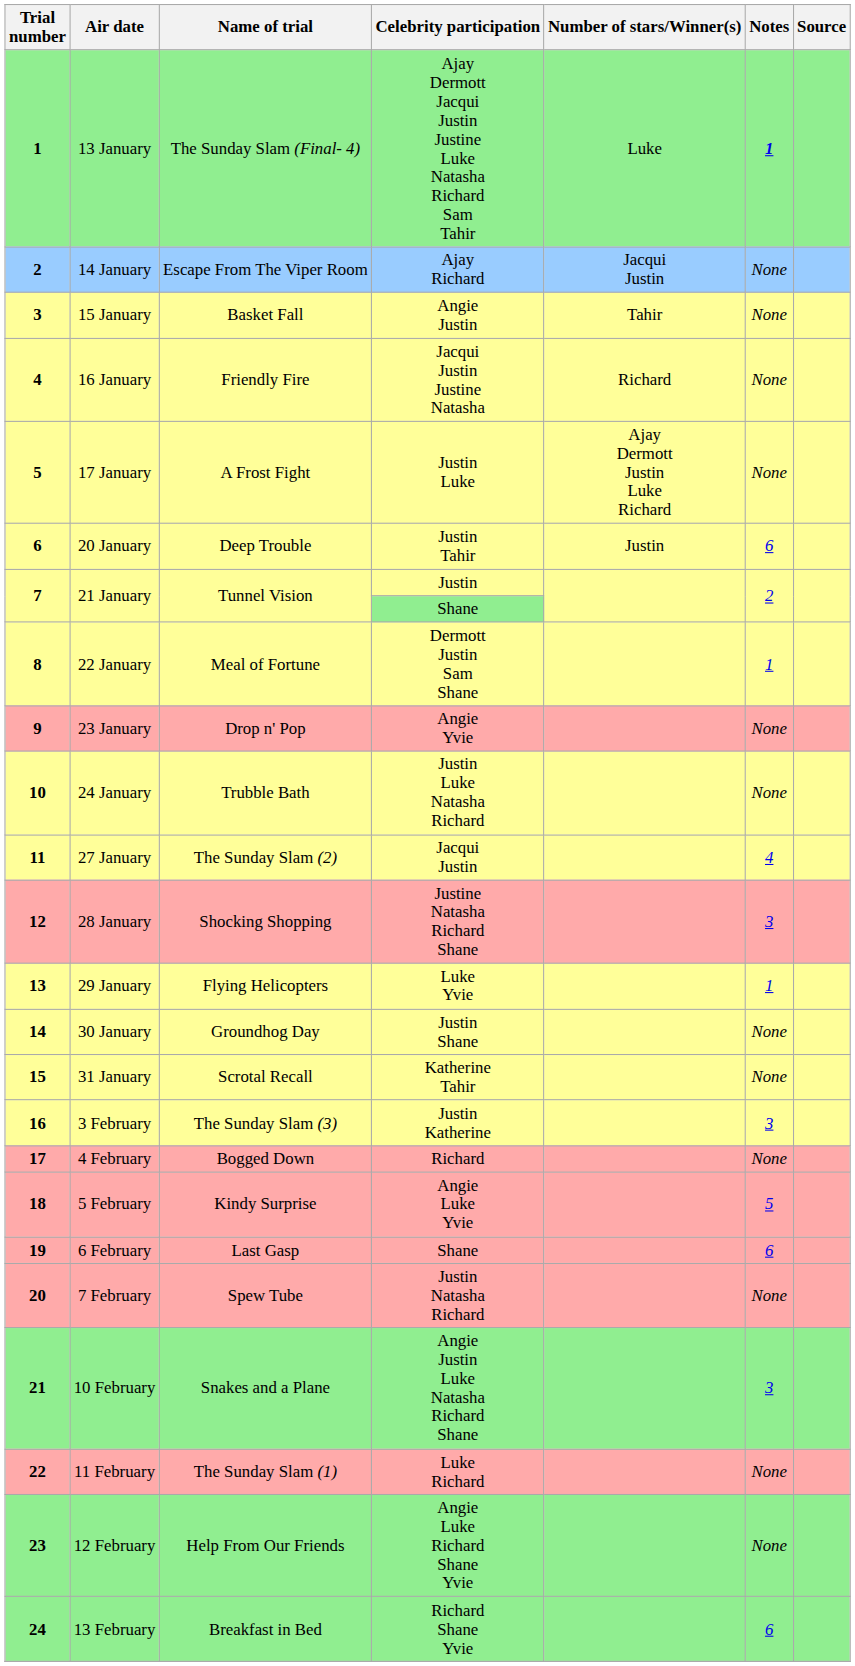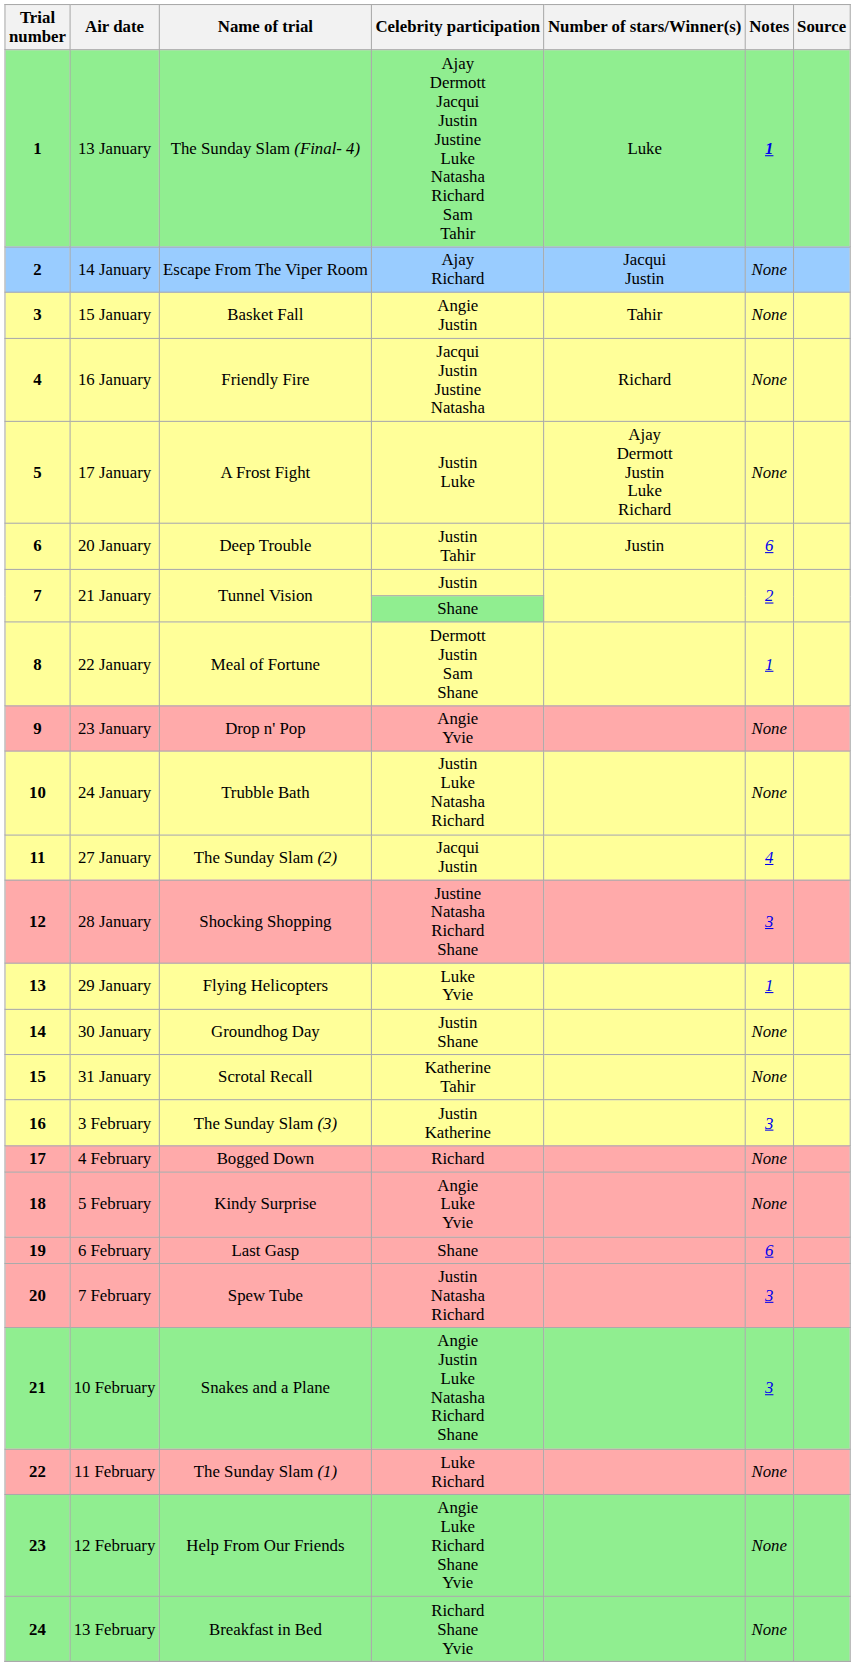(769, 1204) 5 -> (769, 1204) None
(769, 1295) None -> (769, 1295) 3
(769, 1628) 6 -> (769, 1628) None
